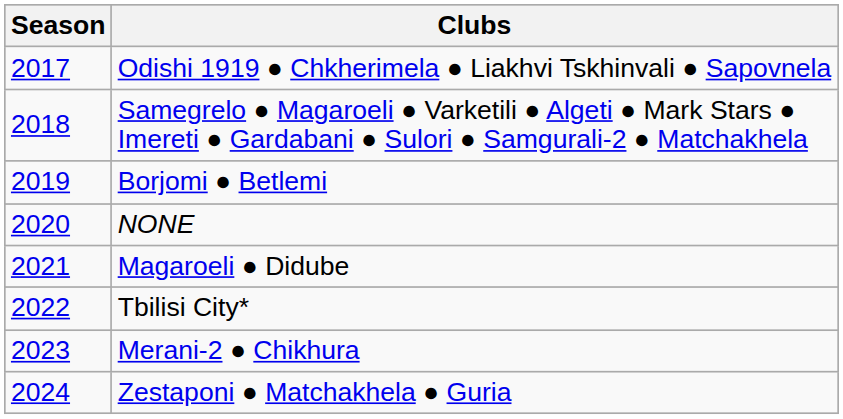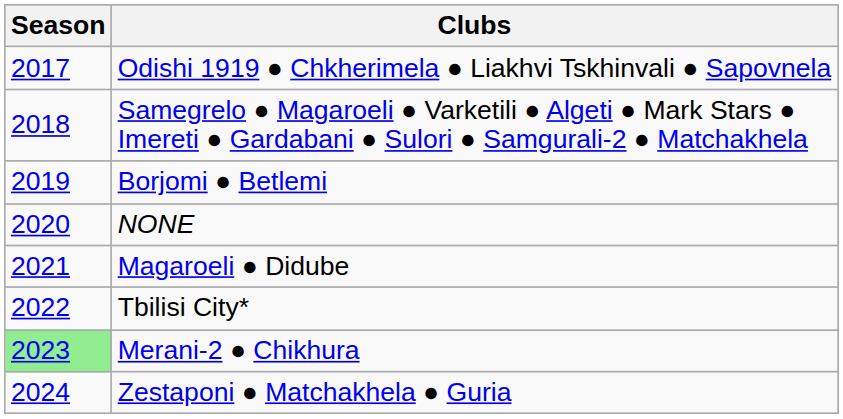(40, 350) no background -> (40, 350) lightgreen background
